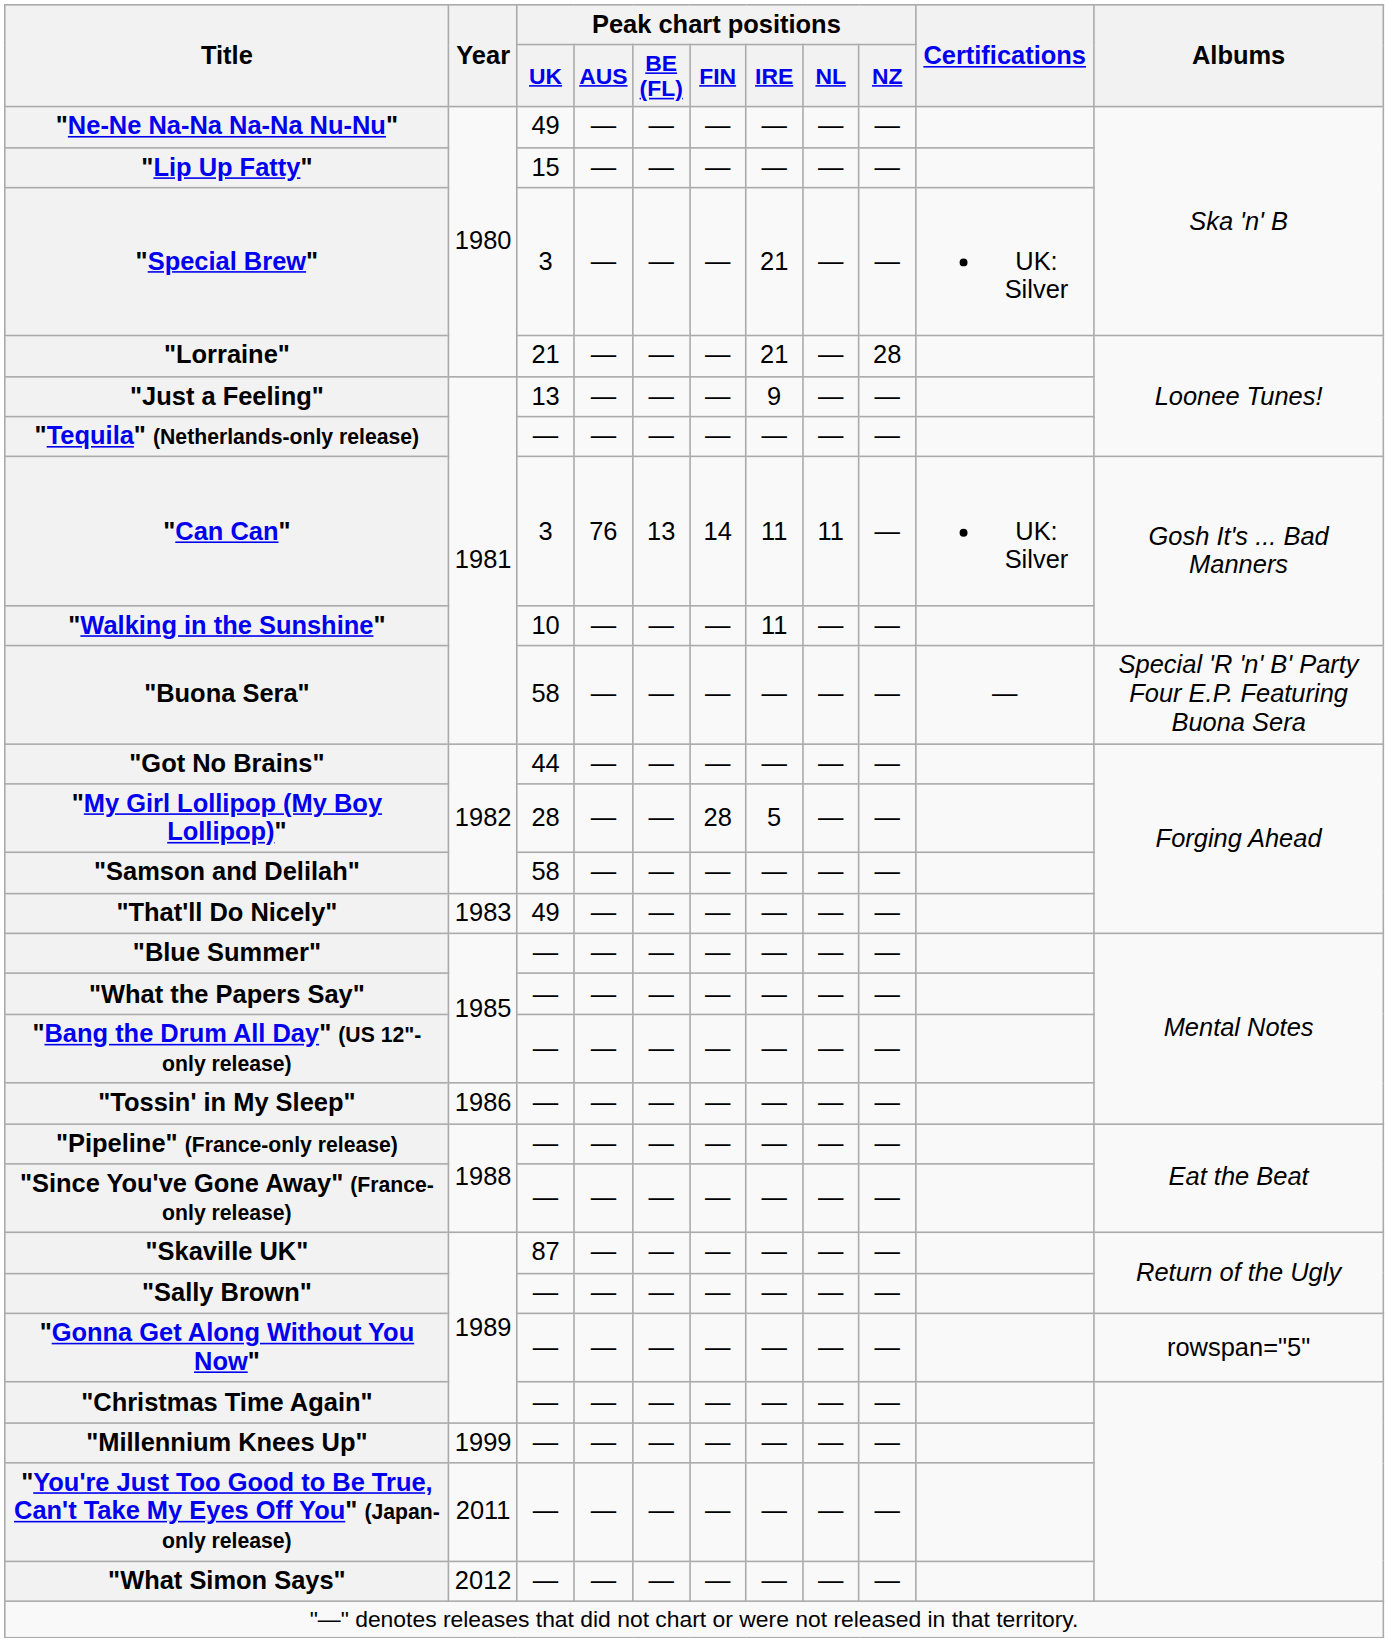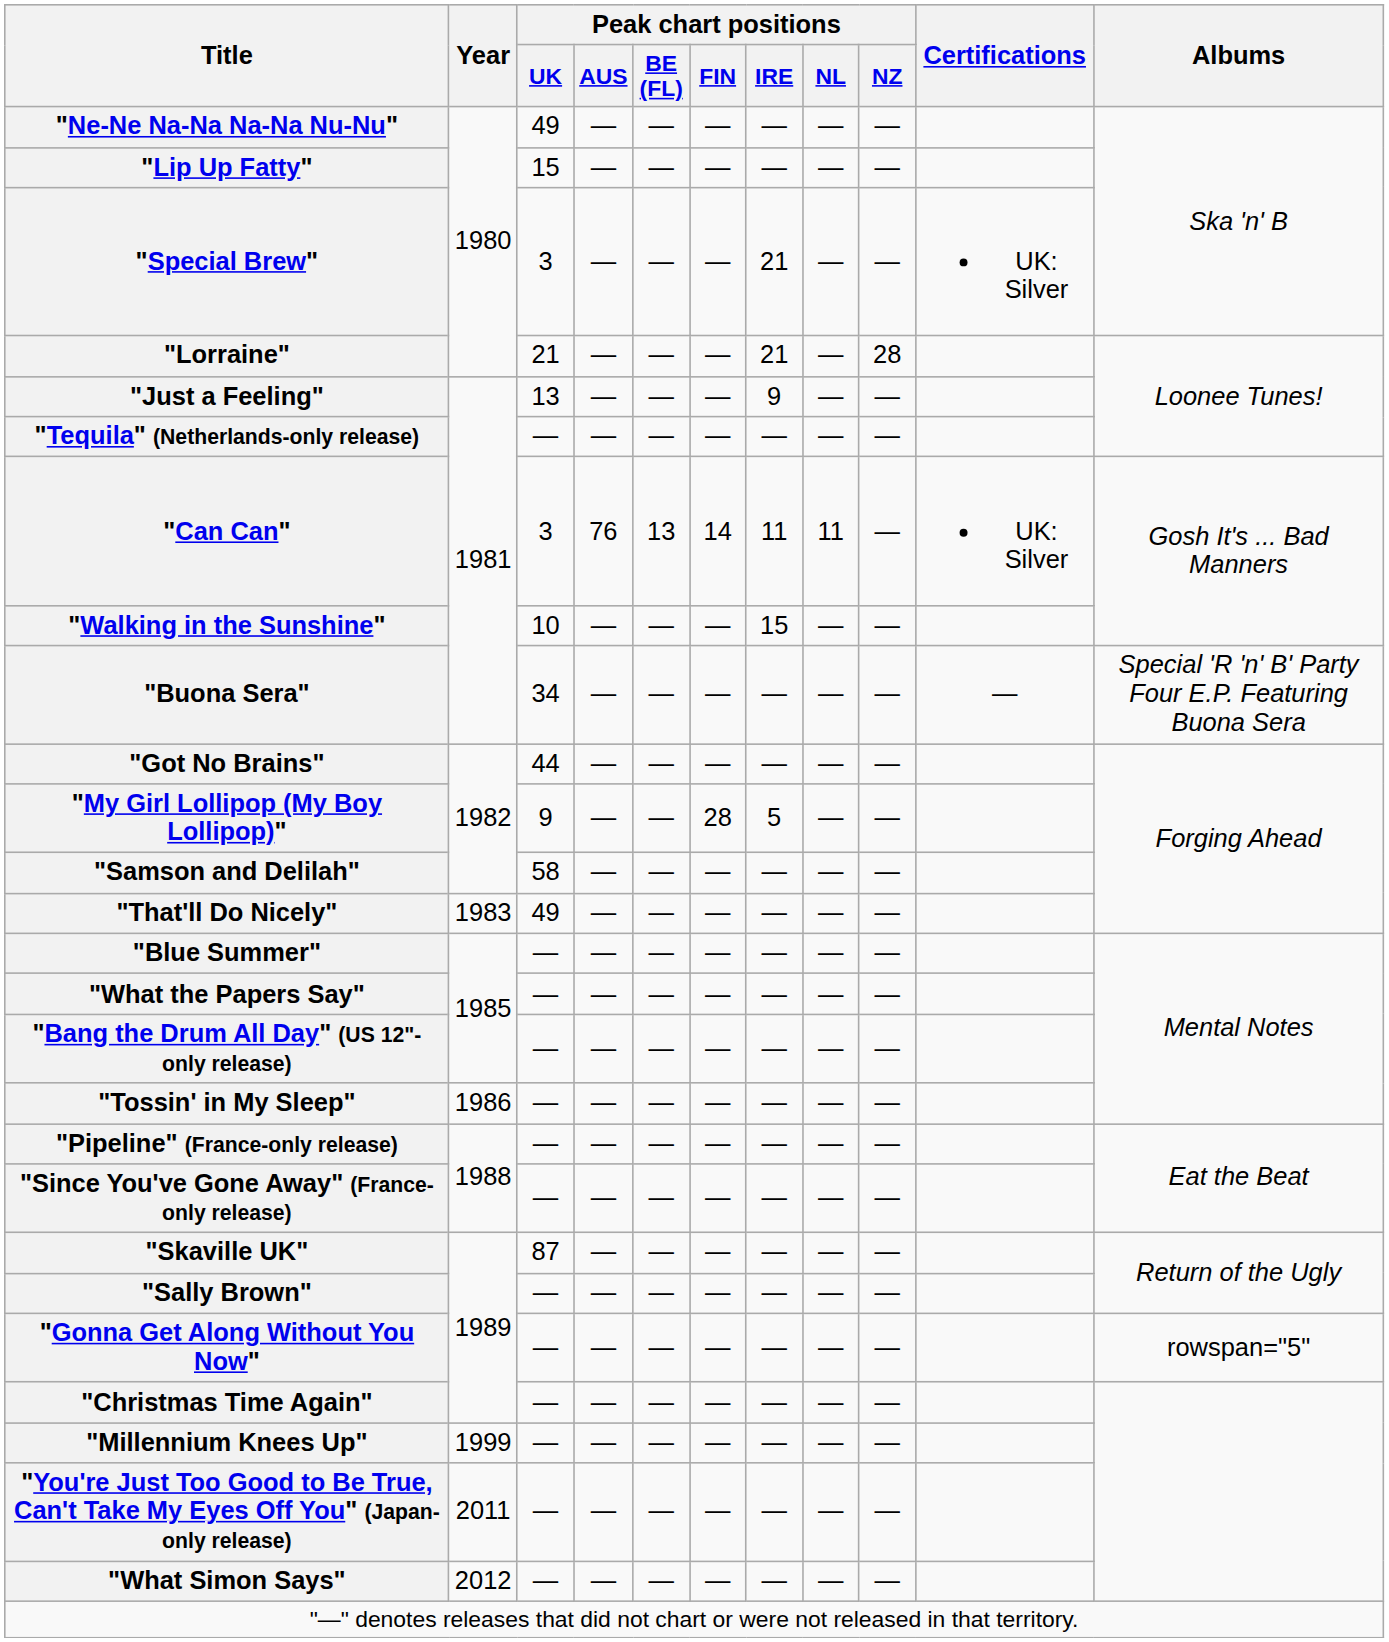(774, 625) 11 -> (774, 625) 15
(546, 694) 58 -> (546, 694) 34
(546, 817) 28 -> (546, 817) 9
